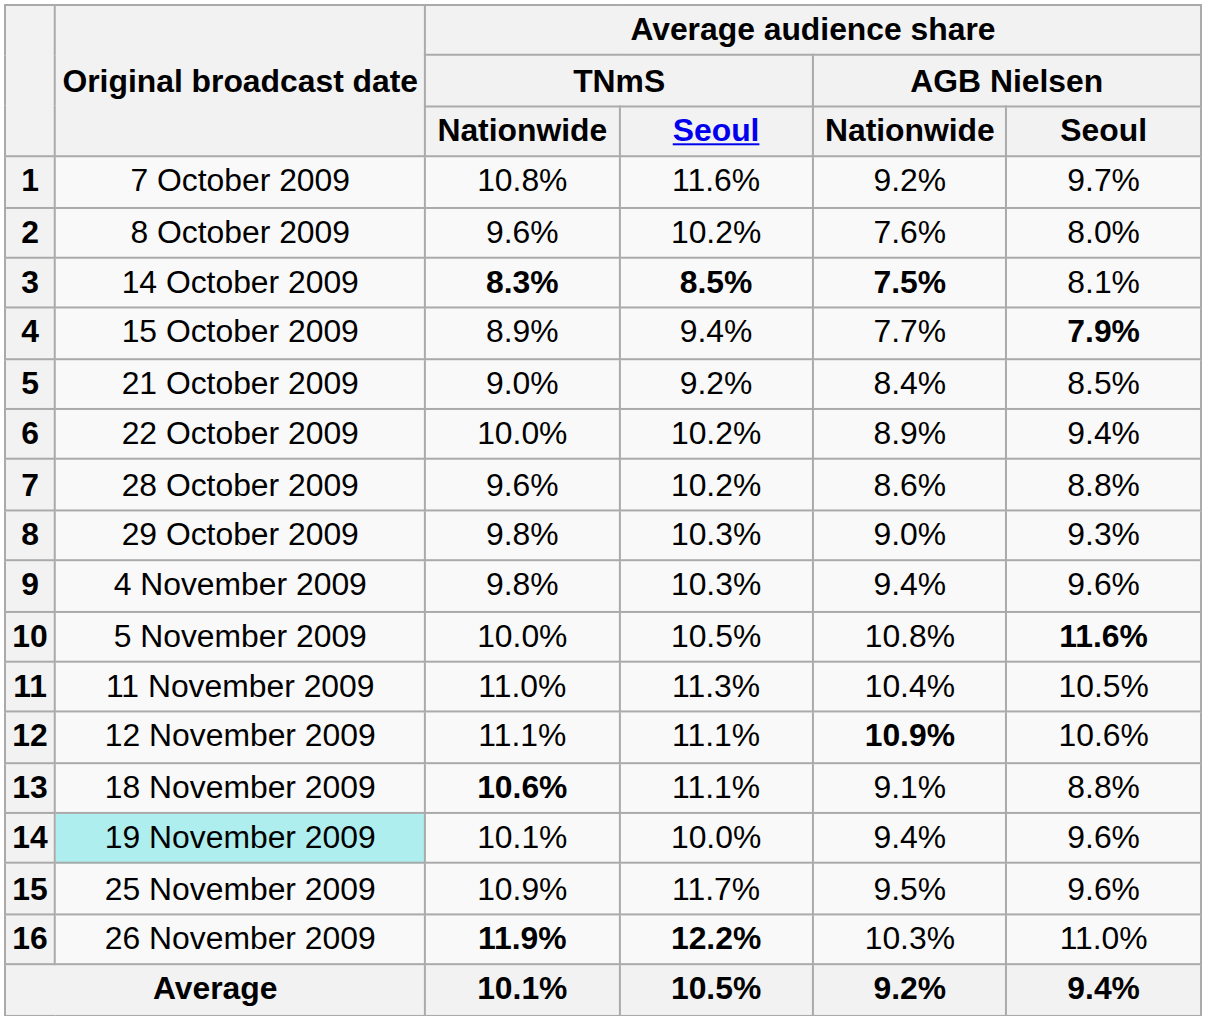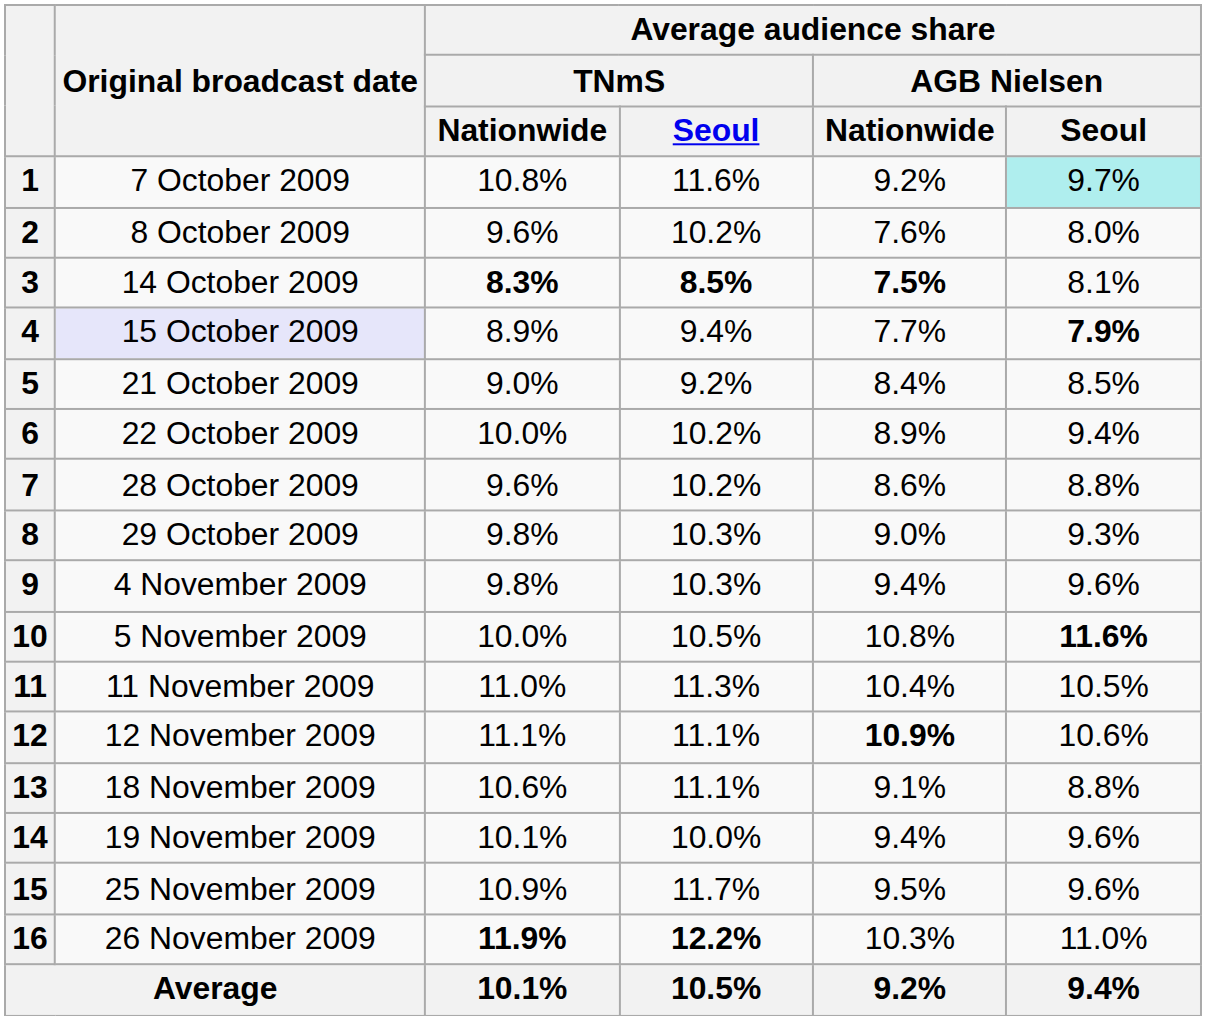(1104, 181) no background -> (1104, 181) paleturquoise background
(240, 332) no background -> (240, 332) lavender background
(522, 787) bold -> (522, 787) normal
(240, 837) paleturquoise background -> (240, 837) no background
